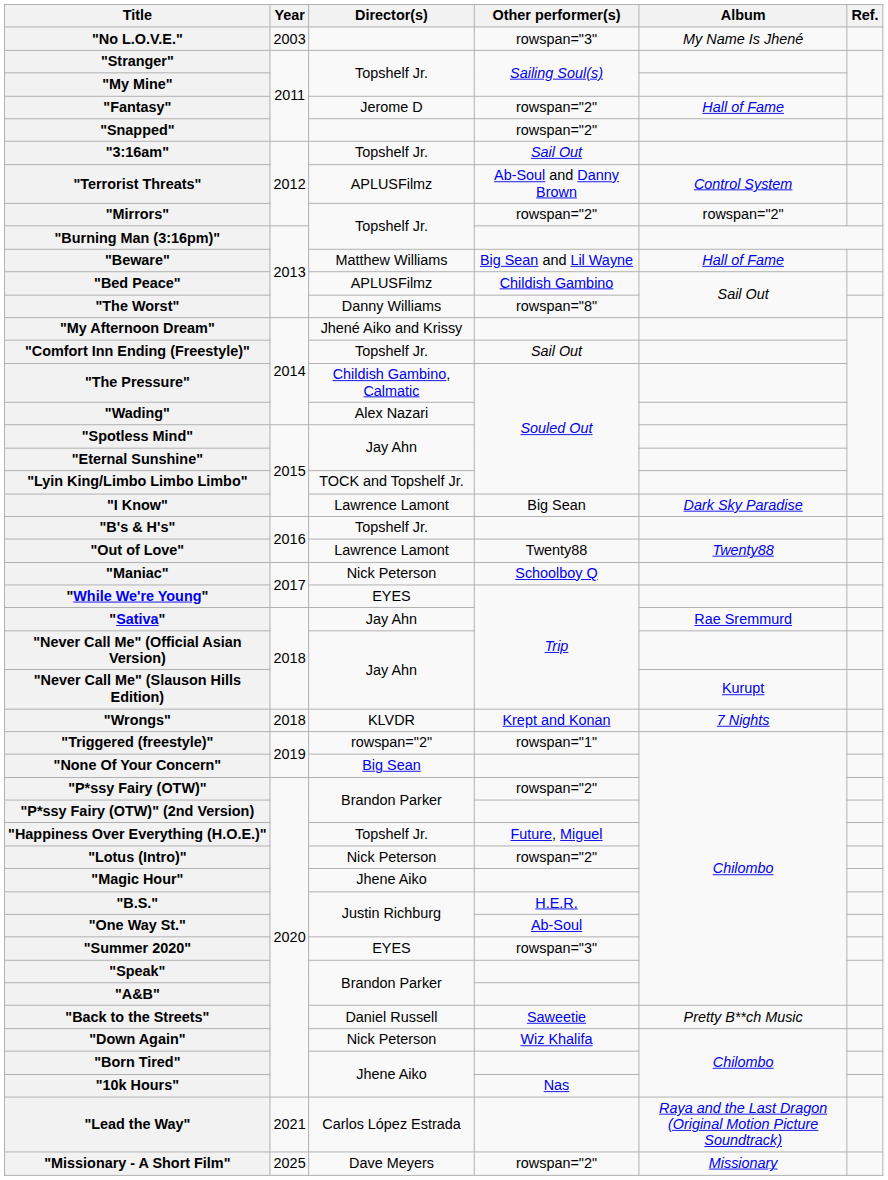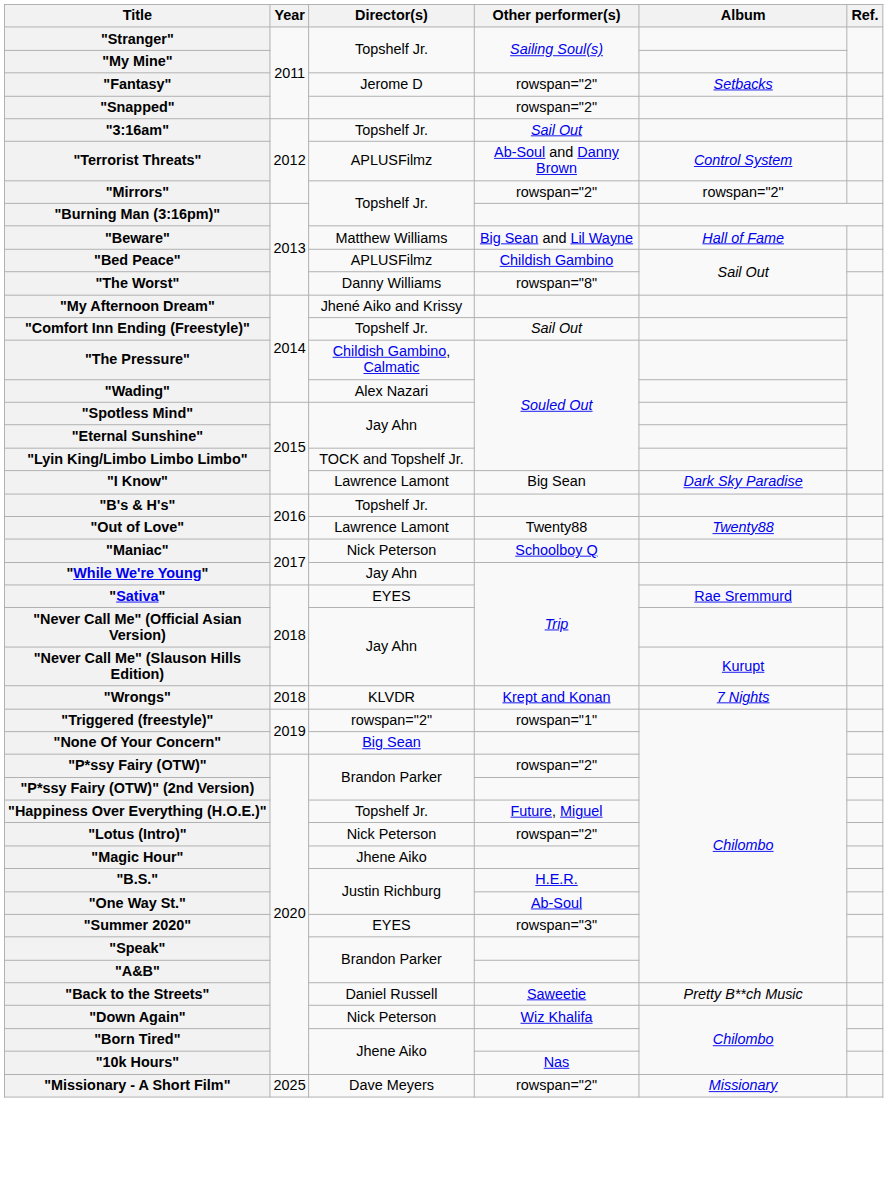- row: (137, 38)
(743, 107) Hall of Fame -> (743, 84) Setbacks
(391, 596) EYES -> (391, 573) Jay Ahn
(391, 619) Jay Ahn -> (391, 596) EYES
- row: (137, 1124)
